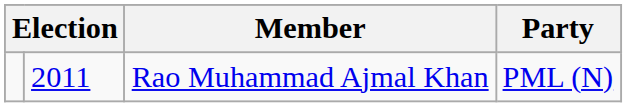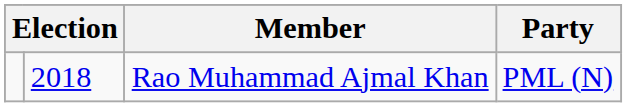(61, 76) 2011 -> (61, 76) 2018
